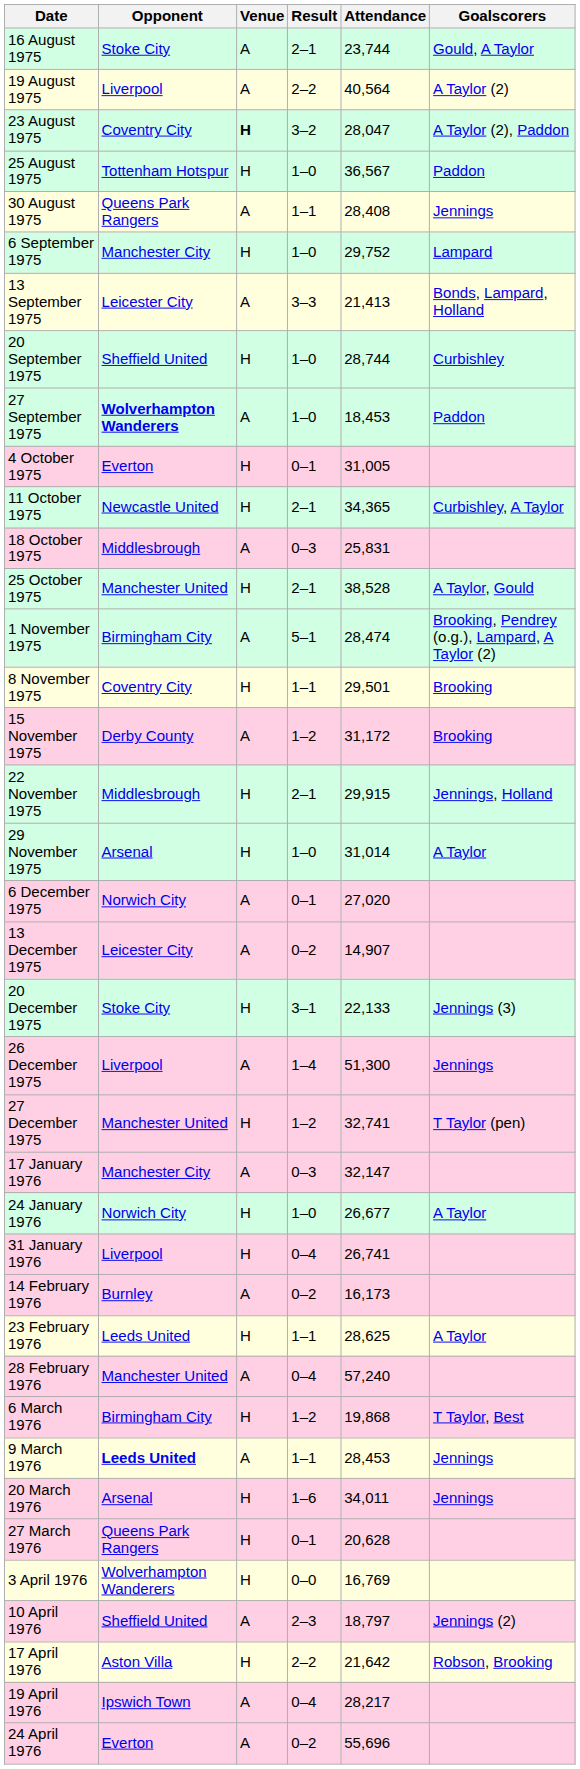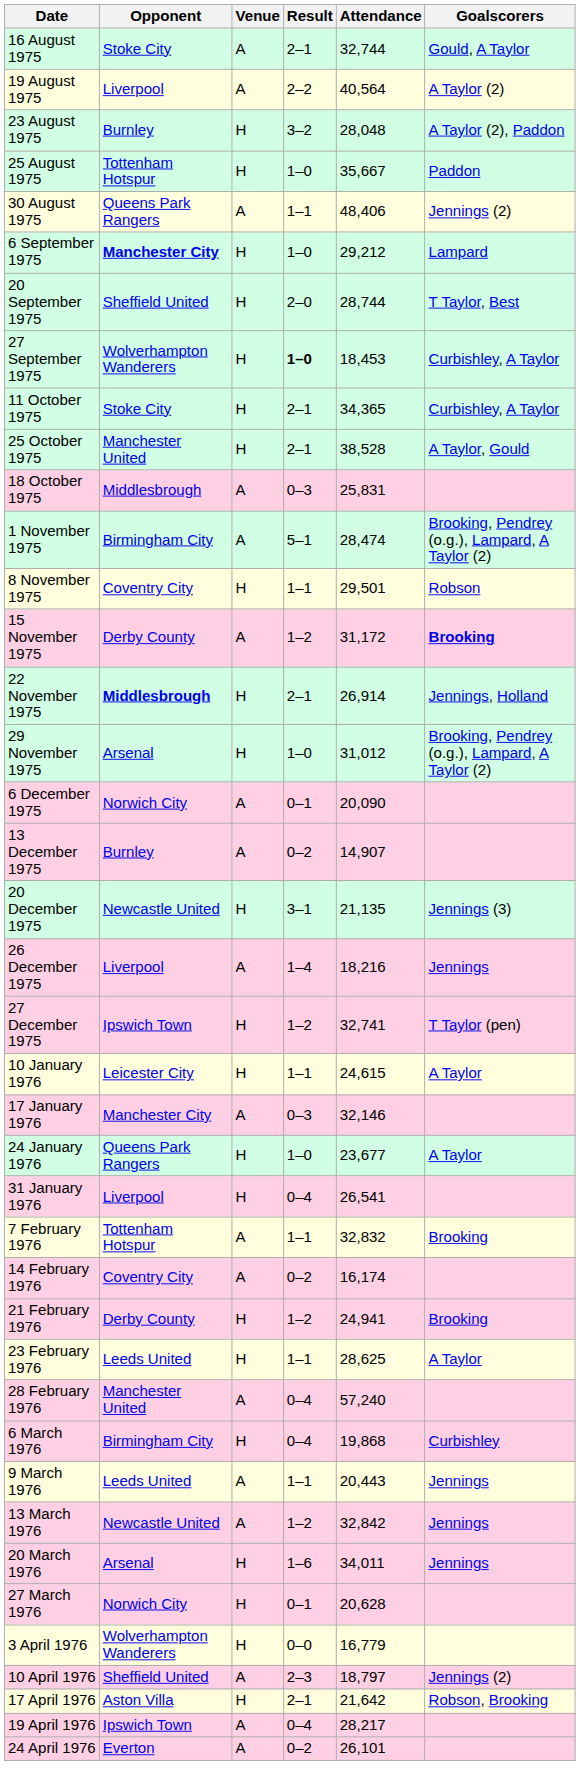(367, 48) 23,744 -> (363, 48) 32,744
(147, 130) Coventry City -> (128, 130) Burnley
(246, 130) bold -> (241, 130) normal
(367, 130) 28,047 -> (363, 130) 28,048
(367, 171) 36,567 -> (363, 171) 35,667
(367, 211) 28,408 -> (363, 211) 48,406
(463, 211) Jennings -> (470, 211) Jennings (2)
(156, 252) normal -> (161, 252) bold
(367, 252) 29,752 -> (363, 252) 29,212
- row: (45, 301)
(304, 359) 1–0 -> (299, 301) 2–0
(469, 359) Curbishley -> (474, 301) T Taylor, Best
(158, 417) bold -> (155, 359) normal
(245, 417) A -> (241, 359) H
(304, 417) normal -> (299, 359) bold
(459, 417) Paddon -> (494, 359) Curbishley, A Taylor
- row: (41, 466)
(160, 507) Newcastle United -> (137, 408) Stoke City
rows swapped: (45, 547) <-> (45, 588)
(463, 687) Brooking -> (454, 588) Robson
(463, 736) normal -> (462, 638) bold
(151, 794) normal -> (157, 695) bold
(367, 794) 29,915 -> (363, 695) 26,914
(367, 851) 31,014 -> (363, 753) 31,012
(460, 851) A Taylor -> (490, 753) Brooking, Pendrey (o.g.), Lampard, A Taylor (2)
(367, 901) 27,020 -> (363, 802) 20,090
(147, 950) Leicester City -> (128, 851) Burnley
(136, 1008) Stoke City -> (161, 909) Newcastle United
(367, 1008) 22,133 -> (363, 909) 21,135
(367, 1065) 51,300 -> (363, 967) 18,216
(165, 1123) Manchester United -> (147, 1024) Ipswich Town
+ row: (45, 1074)
(367, 1172) 32,147 -> (363, 1114) 32,146
(144, 1213) Norwich City -> (147, 1155) Queens Park Rangers
(367, 1213) 26,677 -> (363, 1155) 23,677
(367, 1254) 26,741 -> (363, 1196) 26,541
+ row: (44, 1237)
(127, 1294) Burnley -> (148, 1278) Coventry City
(367, 1294) 16,173 -> (363, 1278) 16,174
+ row: (48, 1318)
(304, 1417) 1–2 -> (299, 1441) 0–4
(478, 1417) T Taylor, Best -> (464, 1441) Curbishley
(149, 1458) bold -> (147, 1481) normal
(367, 1458) 28,453 -> (363, 1481) 20,443
+ row: (39, 1522)
(145, 1539) Queens Park Rangers -> (145, 1604) Norwich City
(367, 1580) 16,769 -> (363, 1644) 16,779
(304, 1661) 2–2 -> (299, 1701) 2–1
(367, 1743) 55,696 -> (363, 1748) 26,101
